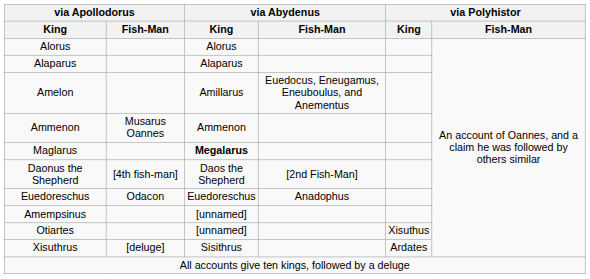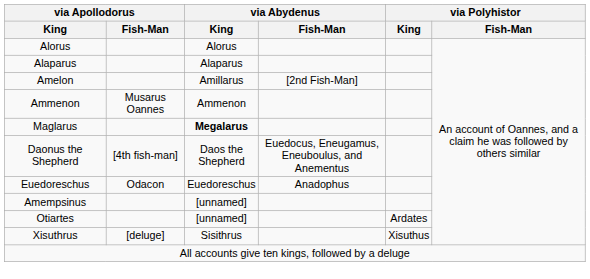(322, 93) Euedocus, Eneugamus, Eneuboulus, and Anementus -> (322, 81) [2nd Fish-Man]
(322, 174) [2nd Fish-Man] -> (322, 156) Euedocus, Eneugamus, Eneuboulus, and Anementus
(409, 231) Xisuthus -> (409, 219) Ardates
(409, 248) Ardates -> (409, 236) Xisuthus
